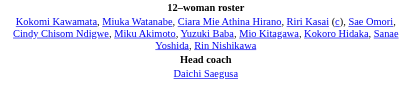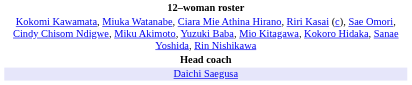(206, 74) no background -> (206, 74) lavender background
